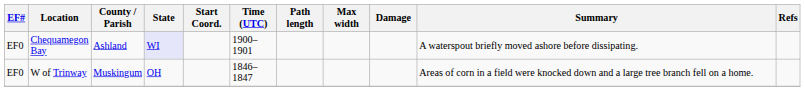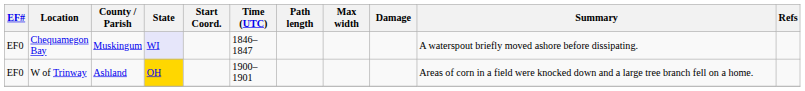(110, 45) Ashland -> (118, 45) Muskingum
(245, 45) 1900–1901 -> (245, 45) 1846–1847
(118, 72) Muskingum -> (110, 72) Ashland
(154, 72) no background -> (154, 72) gold background
(245, 72) 1846–1847 -> (245, 72) 1900–1901
